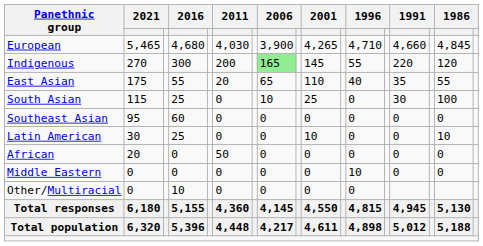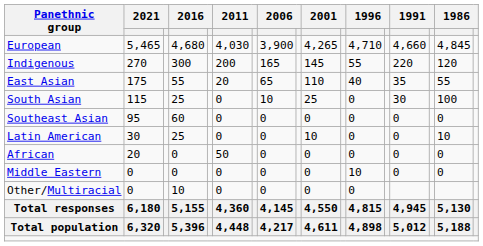(270, 63) lightgreen background -> (270, 63) no background
